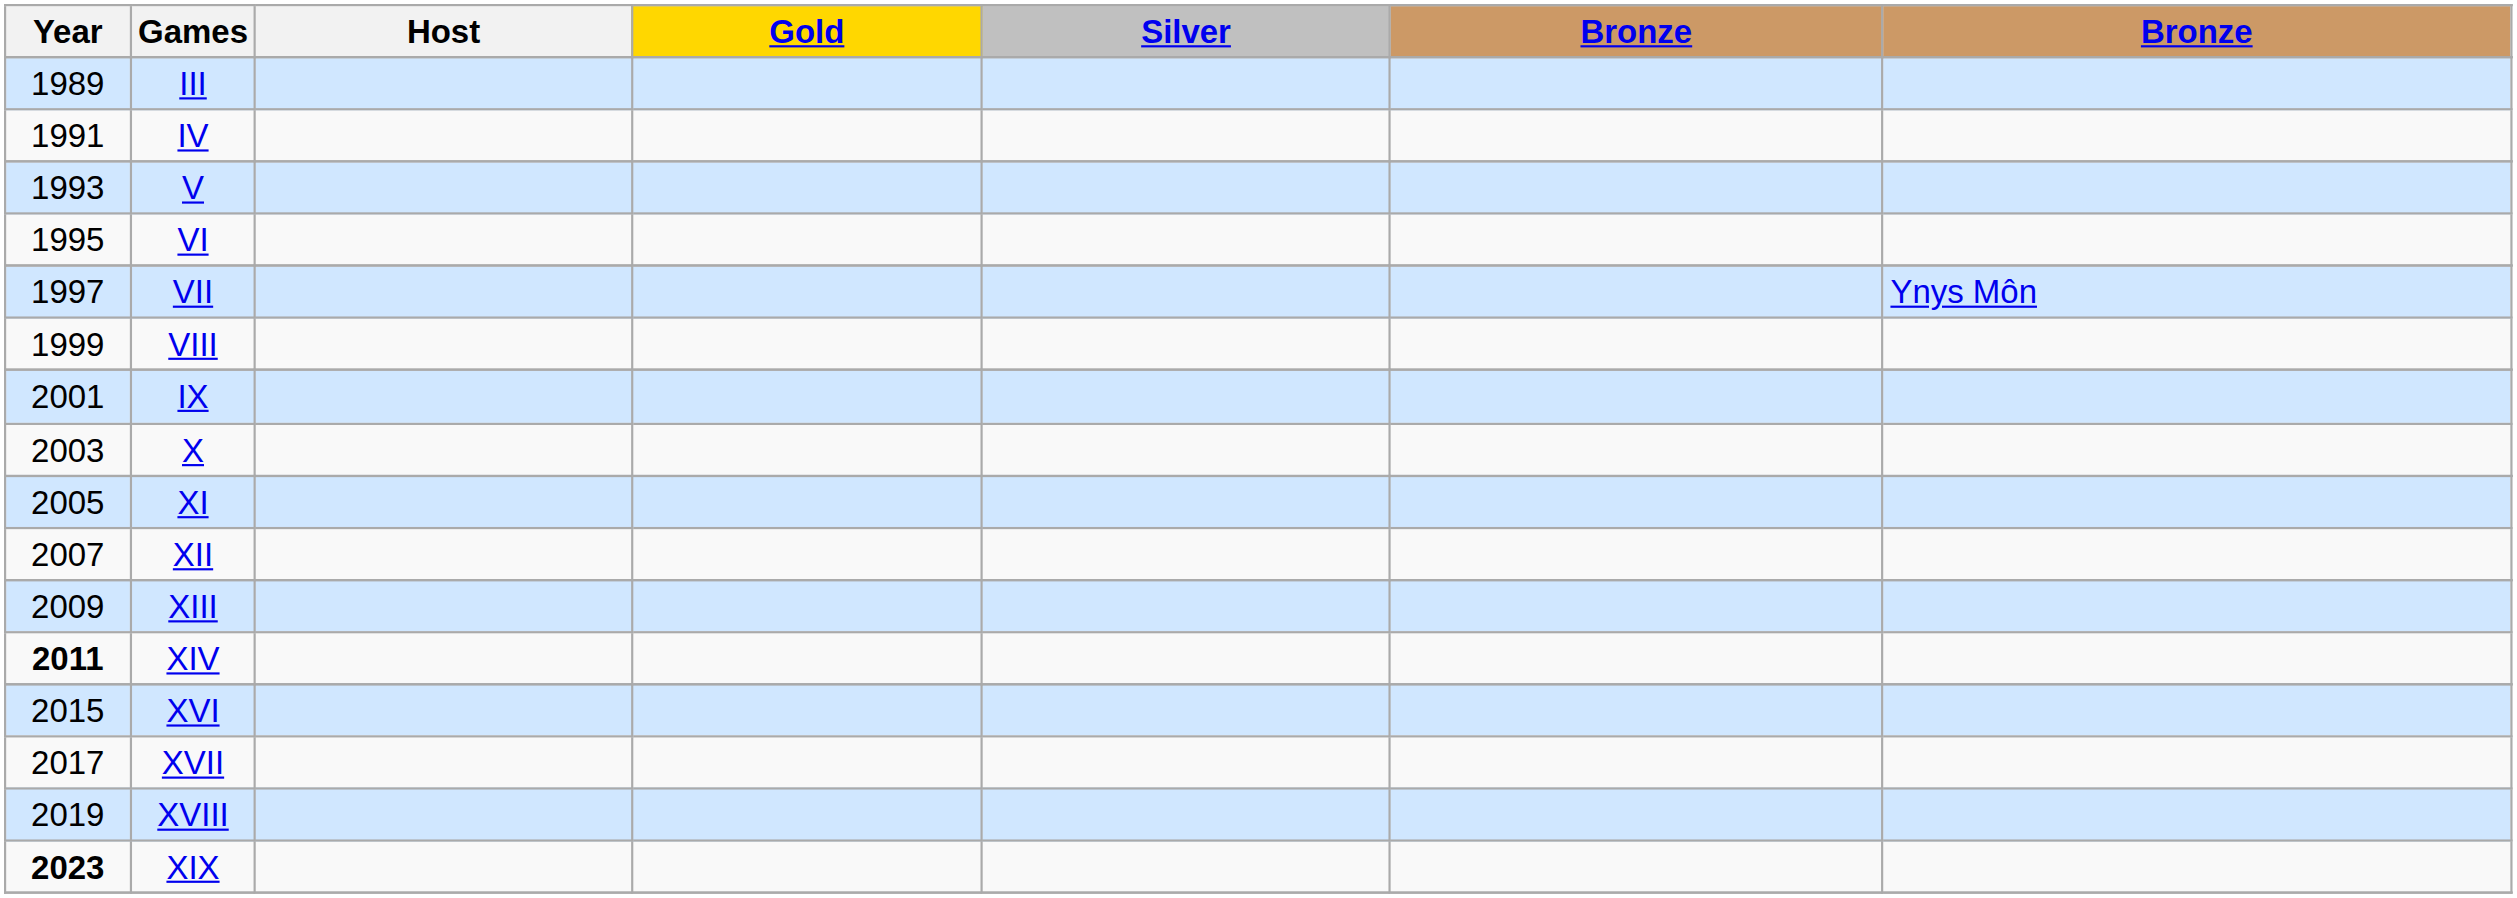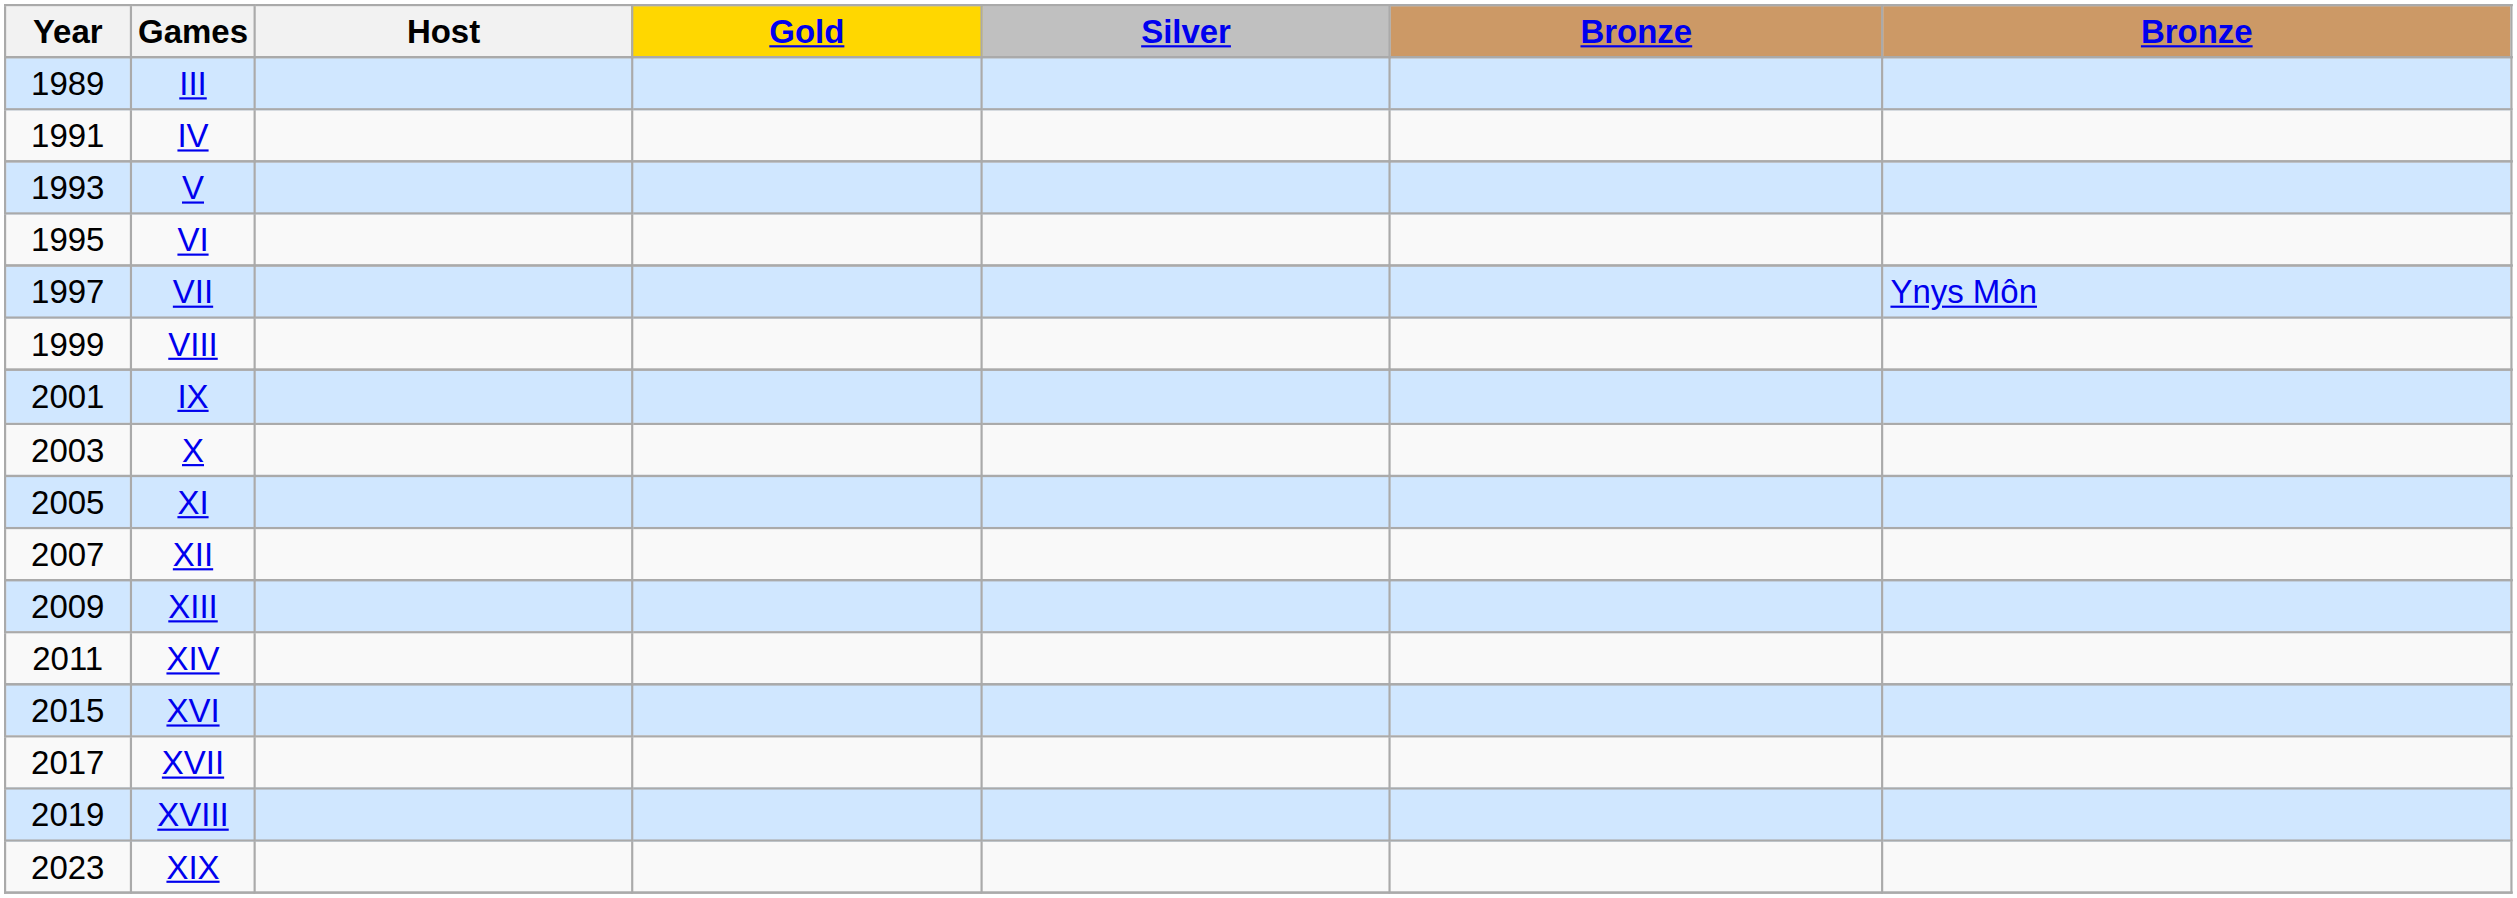(68, 658) bold -> (68, 658) normal
(68, 867) bold -> (68, 867) normal
